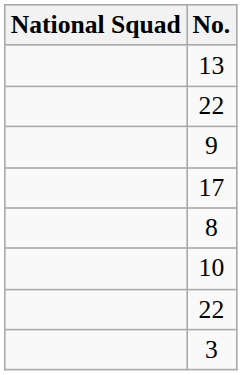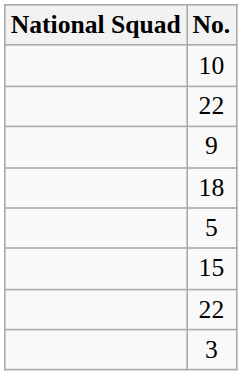(211, 65) 13 -> (211, 65) 10
(211, 187) 17 -> (211, 187) 18
(211, 227) 8 -> (211, 227) 5
(211, 268) 10 -> (211, 268) 15
